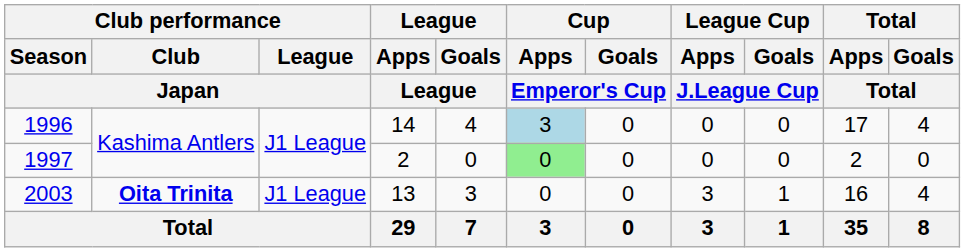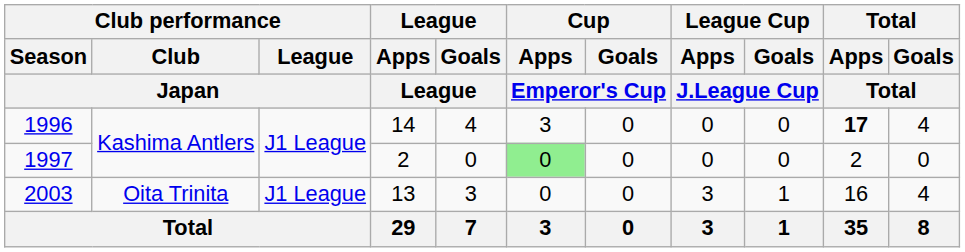(545, 125) lightblue background -> (545, 125) no background
(856, 125) normal -> (856, 125) bold
(176, 194) bold -> (176, 194) normal
